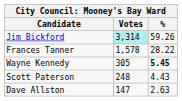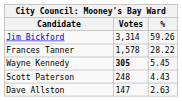(128, 37) paleturquoise background -> (128, 37) no background
(123, 63) normal -> (123, 63) bold
(160, 63) bold -> (160, 63) normal
